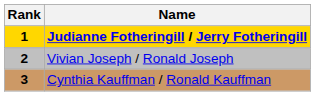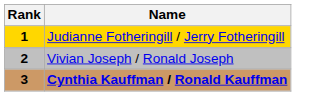(177, 36) bold -> (166, 36) normal
(159, 79) normal -> (167, 79) bold
